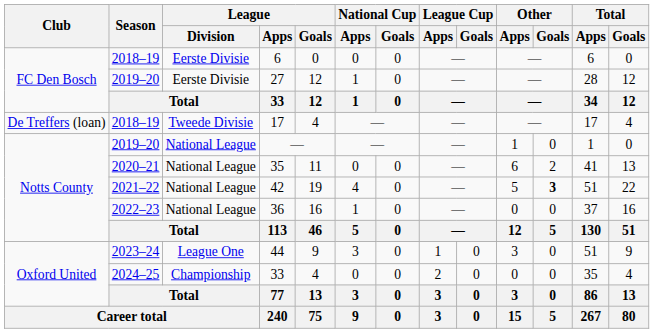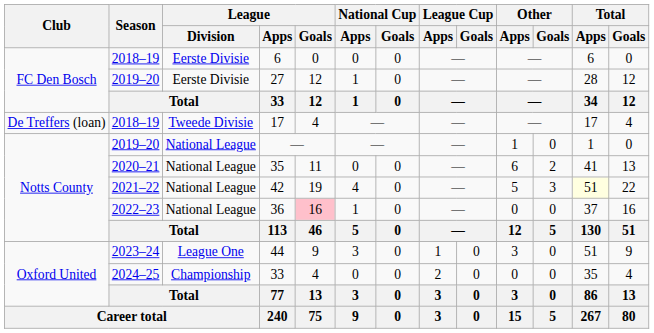(553, 187) bold -> (553, 187) normal
(591, 187) no background -> (591, 187) lightyellow background
(315, 209) no background -> (315, 209) pink background
